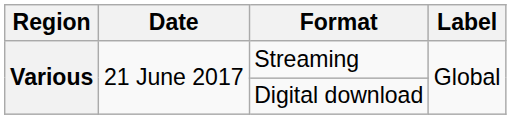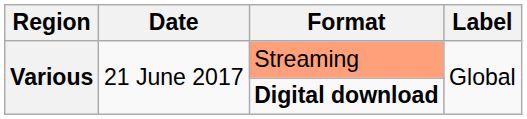(307, 59) no background -> (307, 59) lightsalmon background
(339, 95) normal -> (346, 95) bold
